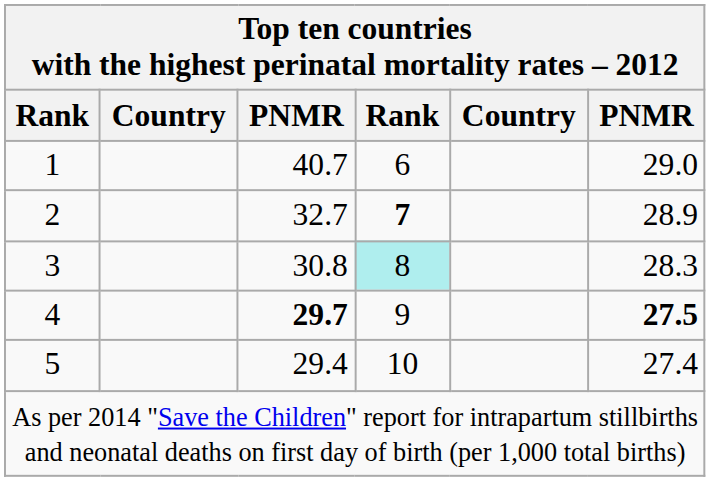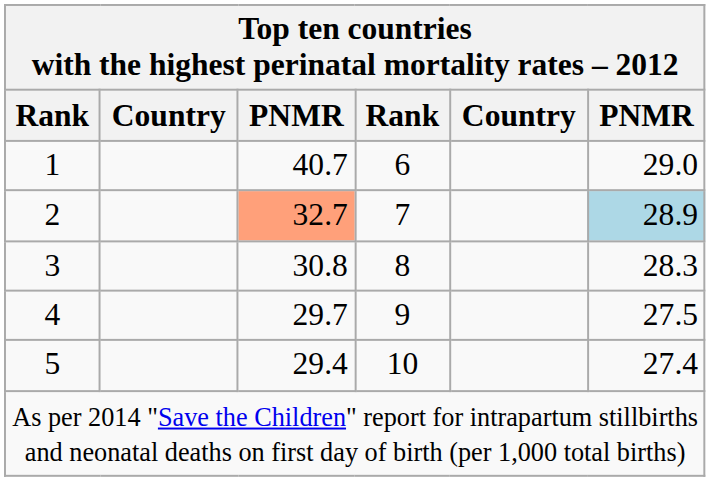(320, 214) no background -> (320, 214) lightsalmon background
(402, 214) bold -> (402, 214) normal
(670, 214) no background -> (670, 214) lightblue background
(402, 264) paleturquoise background -> (402, 264) no background
(320, 314) bold -> (320, 314) normal
(670, 314) bold -> (670, 314) normal
